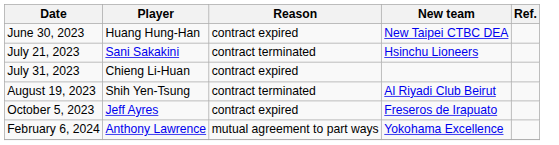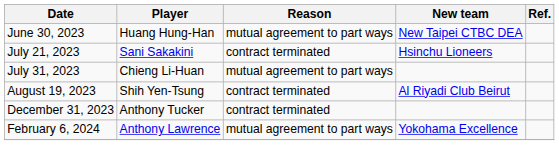(255, 33) contract expired -> (309, 33) mutual agreement to part ways
(255, 71) contract expired -> (309, 71) mutual agreement to part ways
- row: (51, 110)
+ row: (61, 110)
